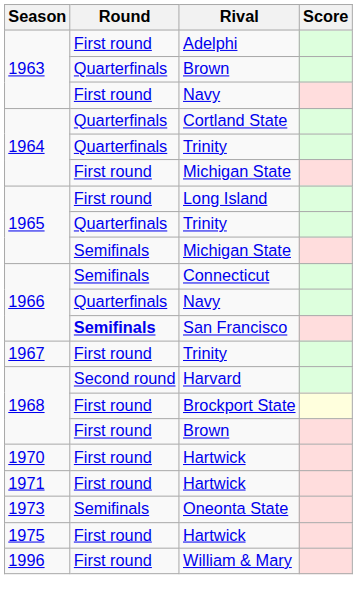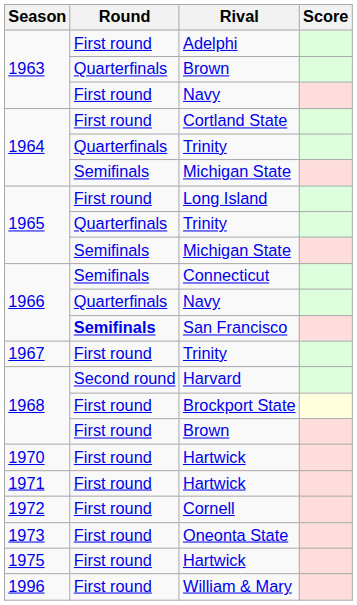(121, 120) Quarterfinals -> (113, 120) First round
(113, 172) First round -> (111, 172) Semifinals
+ row: (26, 509)
(111, 509) Semifinals -> (113, 535) First round
